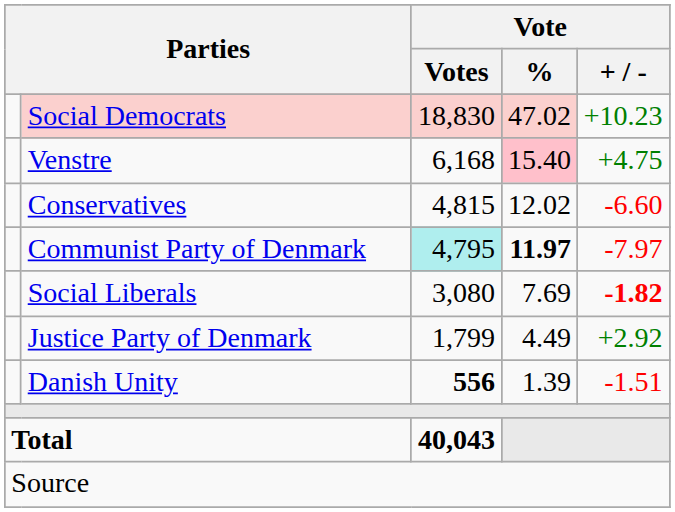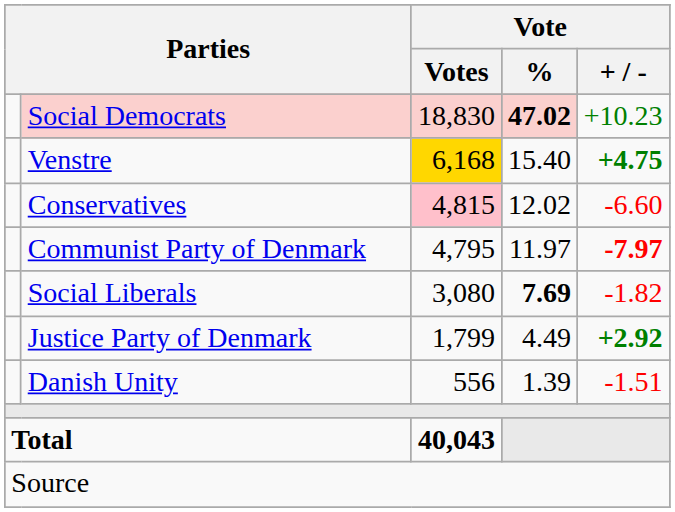(539, 115) normal -> (539, 115) bold
(463, 159) no background -> (463, 159) gold background
(539, 159) pink background -> (539, 159) no background
(630, 159) normal -> (630, 159) bold
(463, 204) no background -> (463, 204) pink background
(463, 248) paleturquoise background -> (463, 248) no background
(540, 248) bold -> (540, 248) normal
(633, 248) normal -> (633, 248) bold
(546, 293) normal -> (546, 293) bold
(633, 293) bold -> (633, 293) normal
(630, 337) normal -> (630, 337) bold
(474, 381) bold -> (474, 381) normal
